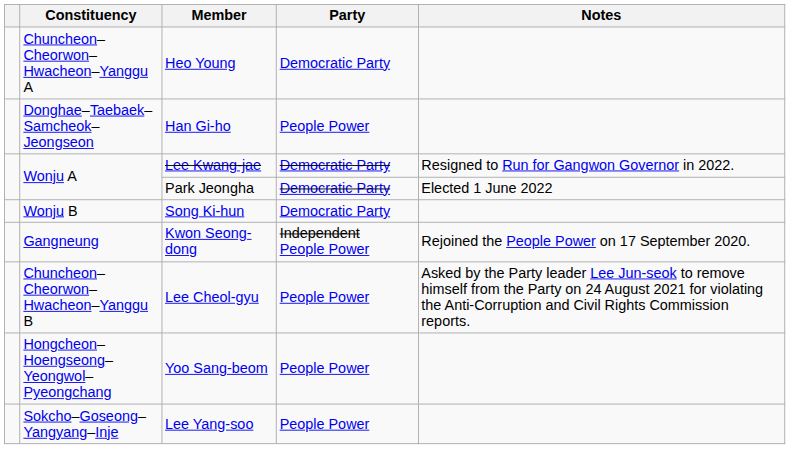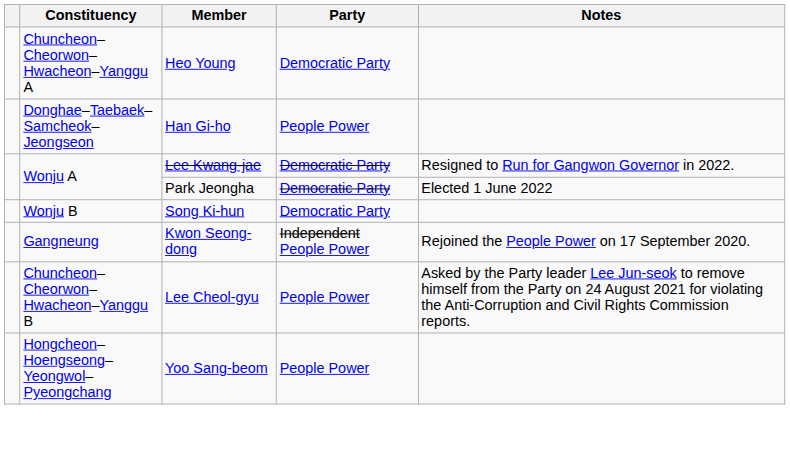- row: (209, 423)
